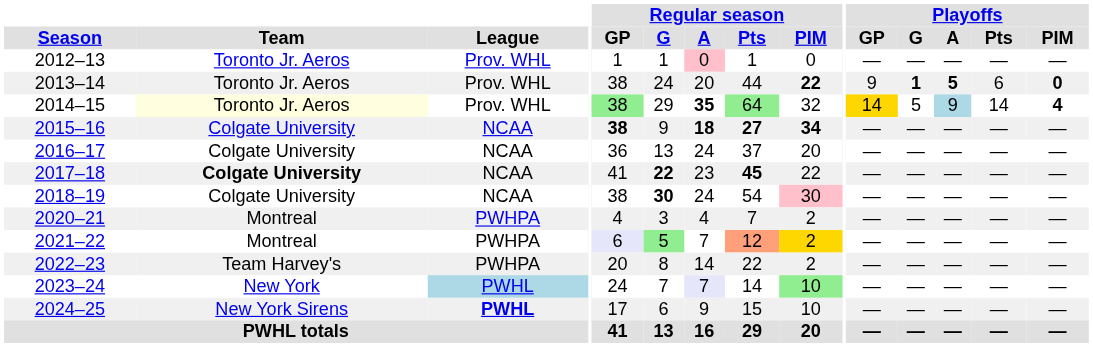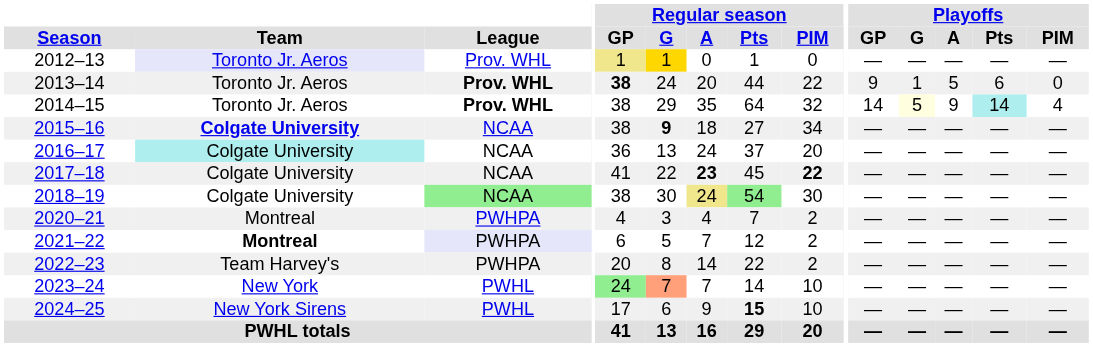(282, 60) no background -> (280, 60) lavender background
(618, 60) no background -> (621, 60) khaki background
(664, 60) no background -> (666, 60) gold background
(704, 60) pink background -> (707, 60) no background
(508, 83) normal -> (508, 83) bold
(618, 83) normal -> (621, 83) bold
(811, 83) bold -> (813, 83) normal
(916, 83) bold -> (917, 83) normal
(953, 83) bold -> (954, 83) normal
(1058, 83) bold -> (1058, 83) normal
(282, 105) lightyellow background -> (280, 105) no background
(508, 105) normal -> (508, 105) bold
(618, 105) lightgreen background -> (621, 105) no background
(704, 105) bold -> (707, 105) normal
(752, 105) lightgreen background -> (754, 105) no background
(872, 105) gold background -> (873, 105) no background
(916, 105) no background -> (917, 105) lightyellow background
(953, 105) lightblue background -> (954, 105) no background
(999, 105) no background -> (999, 105) paleturquoise background
(1058, 105) bold -> (1058, 105) normal
(282, 128) normal -> (280, 128) bold
(618, 128) bold -> (621, 128) normal
(664, 128) normal -> (666, 128) bold
(704, 128) bold -> (707, 128) normal
(752, 128) bold -> (754, 128) normal
(811, 128) bold -> (813, 128) normal
(282, 150) no background -> (280, 150) paleturquoise background
(282, 173) bold -> (280, 173) normal
(664, 173) bold -> (666, 173) normal
(704, 173) normal -> (707, 173) bold
(752, 173) bold -> (754, 173) normal
(811, 173) normal -> (813, 173) bold
(508, 196) no background -> (508, 196) lightgreen background
(664, 196) bold -> (666, 196) normal
(704, 196) no background -> (707, 196) khaki background
(752, 196) no background -> (754, 196) lightgreen background
(811, 196) pink background -> (813, 196) no background
(282, 241) normal -> (280, 241) bold
(508, 241) no background -> (508, 241) lavender background
(618, 241) lavender background -> (621, 241) no background
(664, 241) lightgreen background -> (666, 241) no background
(752, 241) lightsalmon background -> (754, 241) no background
(811, 241) gold background -> (813, 241) no background
(508, 286) lightblue background -> (508, 286) no background
(618, 286) no background -> (621, 286) lightgreen background
(664, 286) no background -> (666, 286) lightsalmon background
(704, 286) lavender background -> (707, 286) no background
(811, 286) lightgreen background -> (813, 286) no background
(508, 309) bold -> (508, 309) normal
(752, 309) normal -> (754, 309) bold
